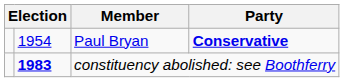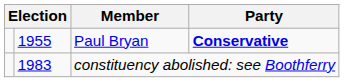(35, 40) 1954 -> (35, 40) 1955
(35, 64) bold -> (35, 64) normal
